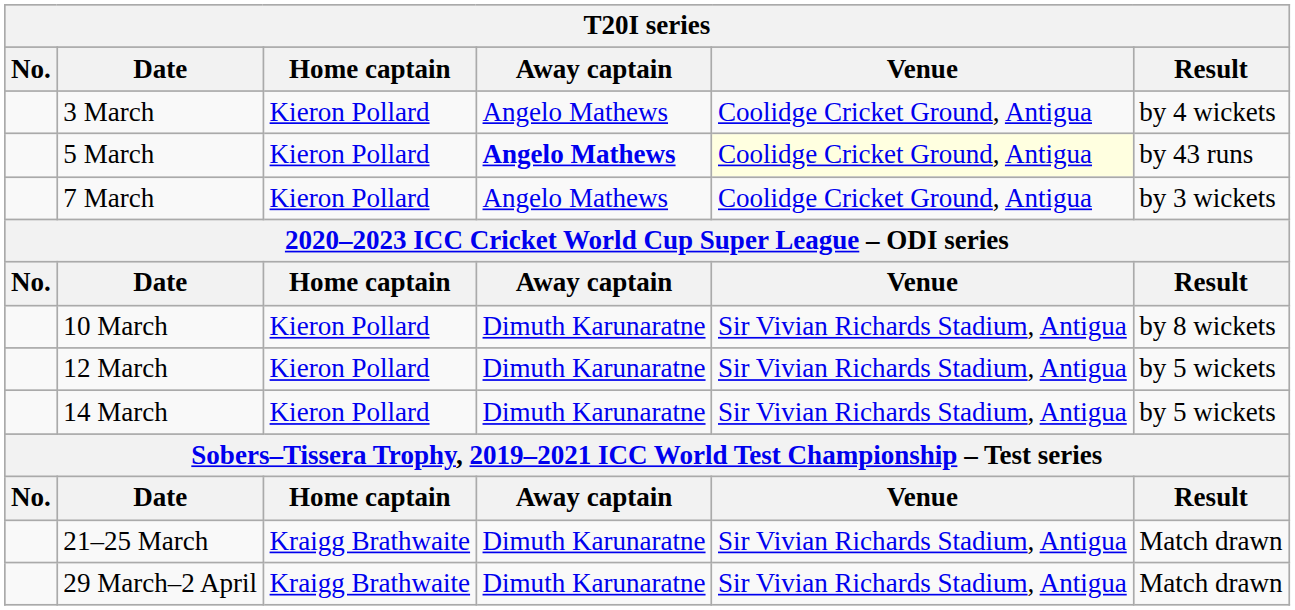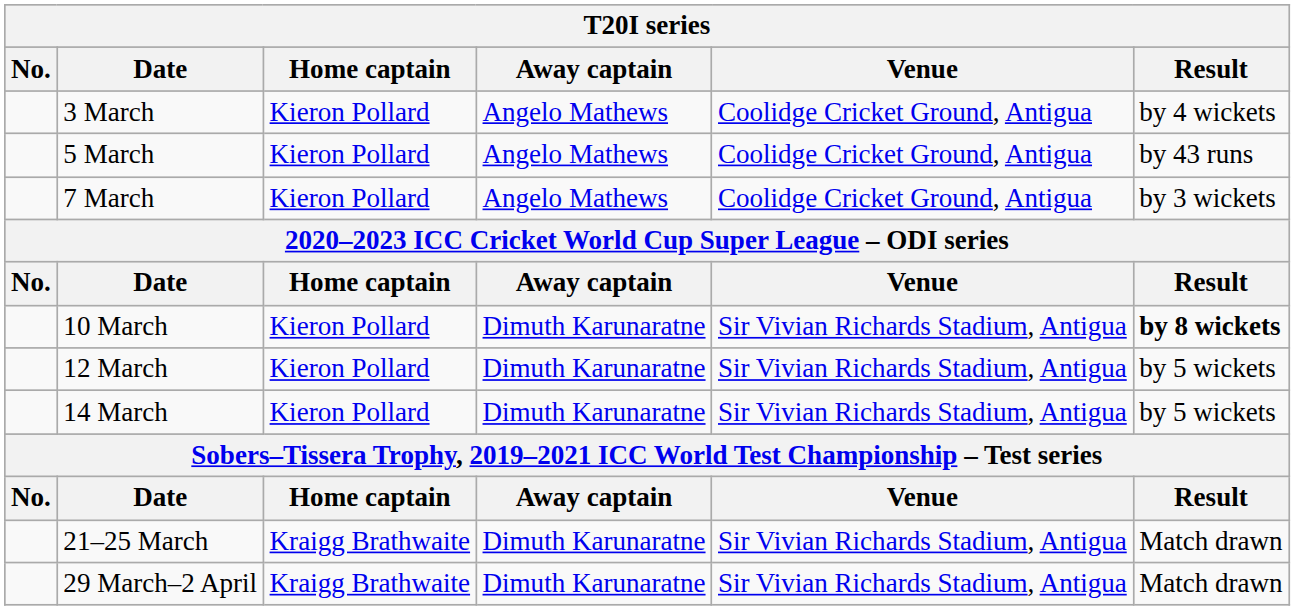(579, 154) bold -> (575, 154) normal
(905, 154) lightyellow background -> (905, 154) no background
(1208, 326) normal -> (1210, 326) bold
